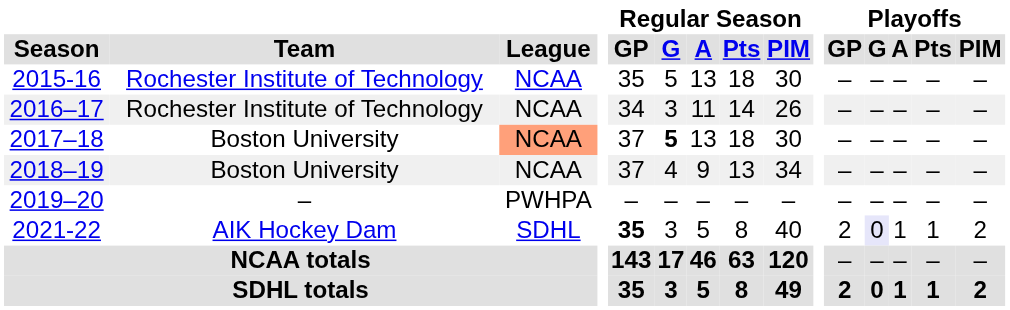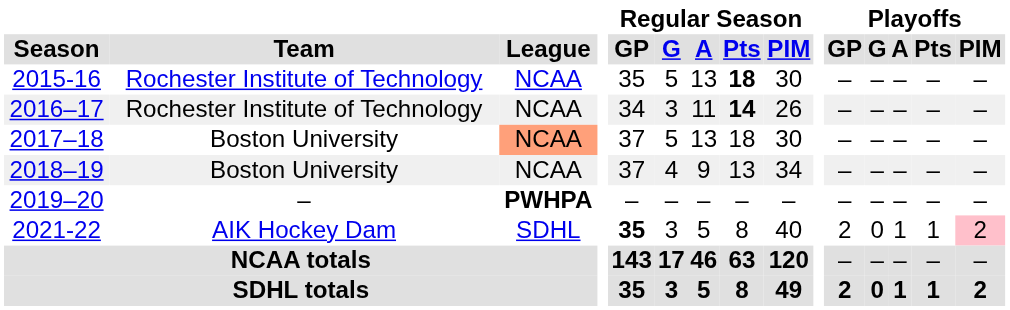(742, 79) normal -> (742, 79) bold
(742, 109) normal -> (742, 109) bold
(671, 139) bold -> (671, 139) normal
(548, 200) normal -> (548, 200) bold
(877, 230) lavender background -> (877, 230) no background
(980, 230) no background -> (980, 230) pink background
